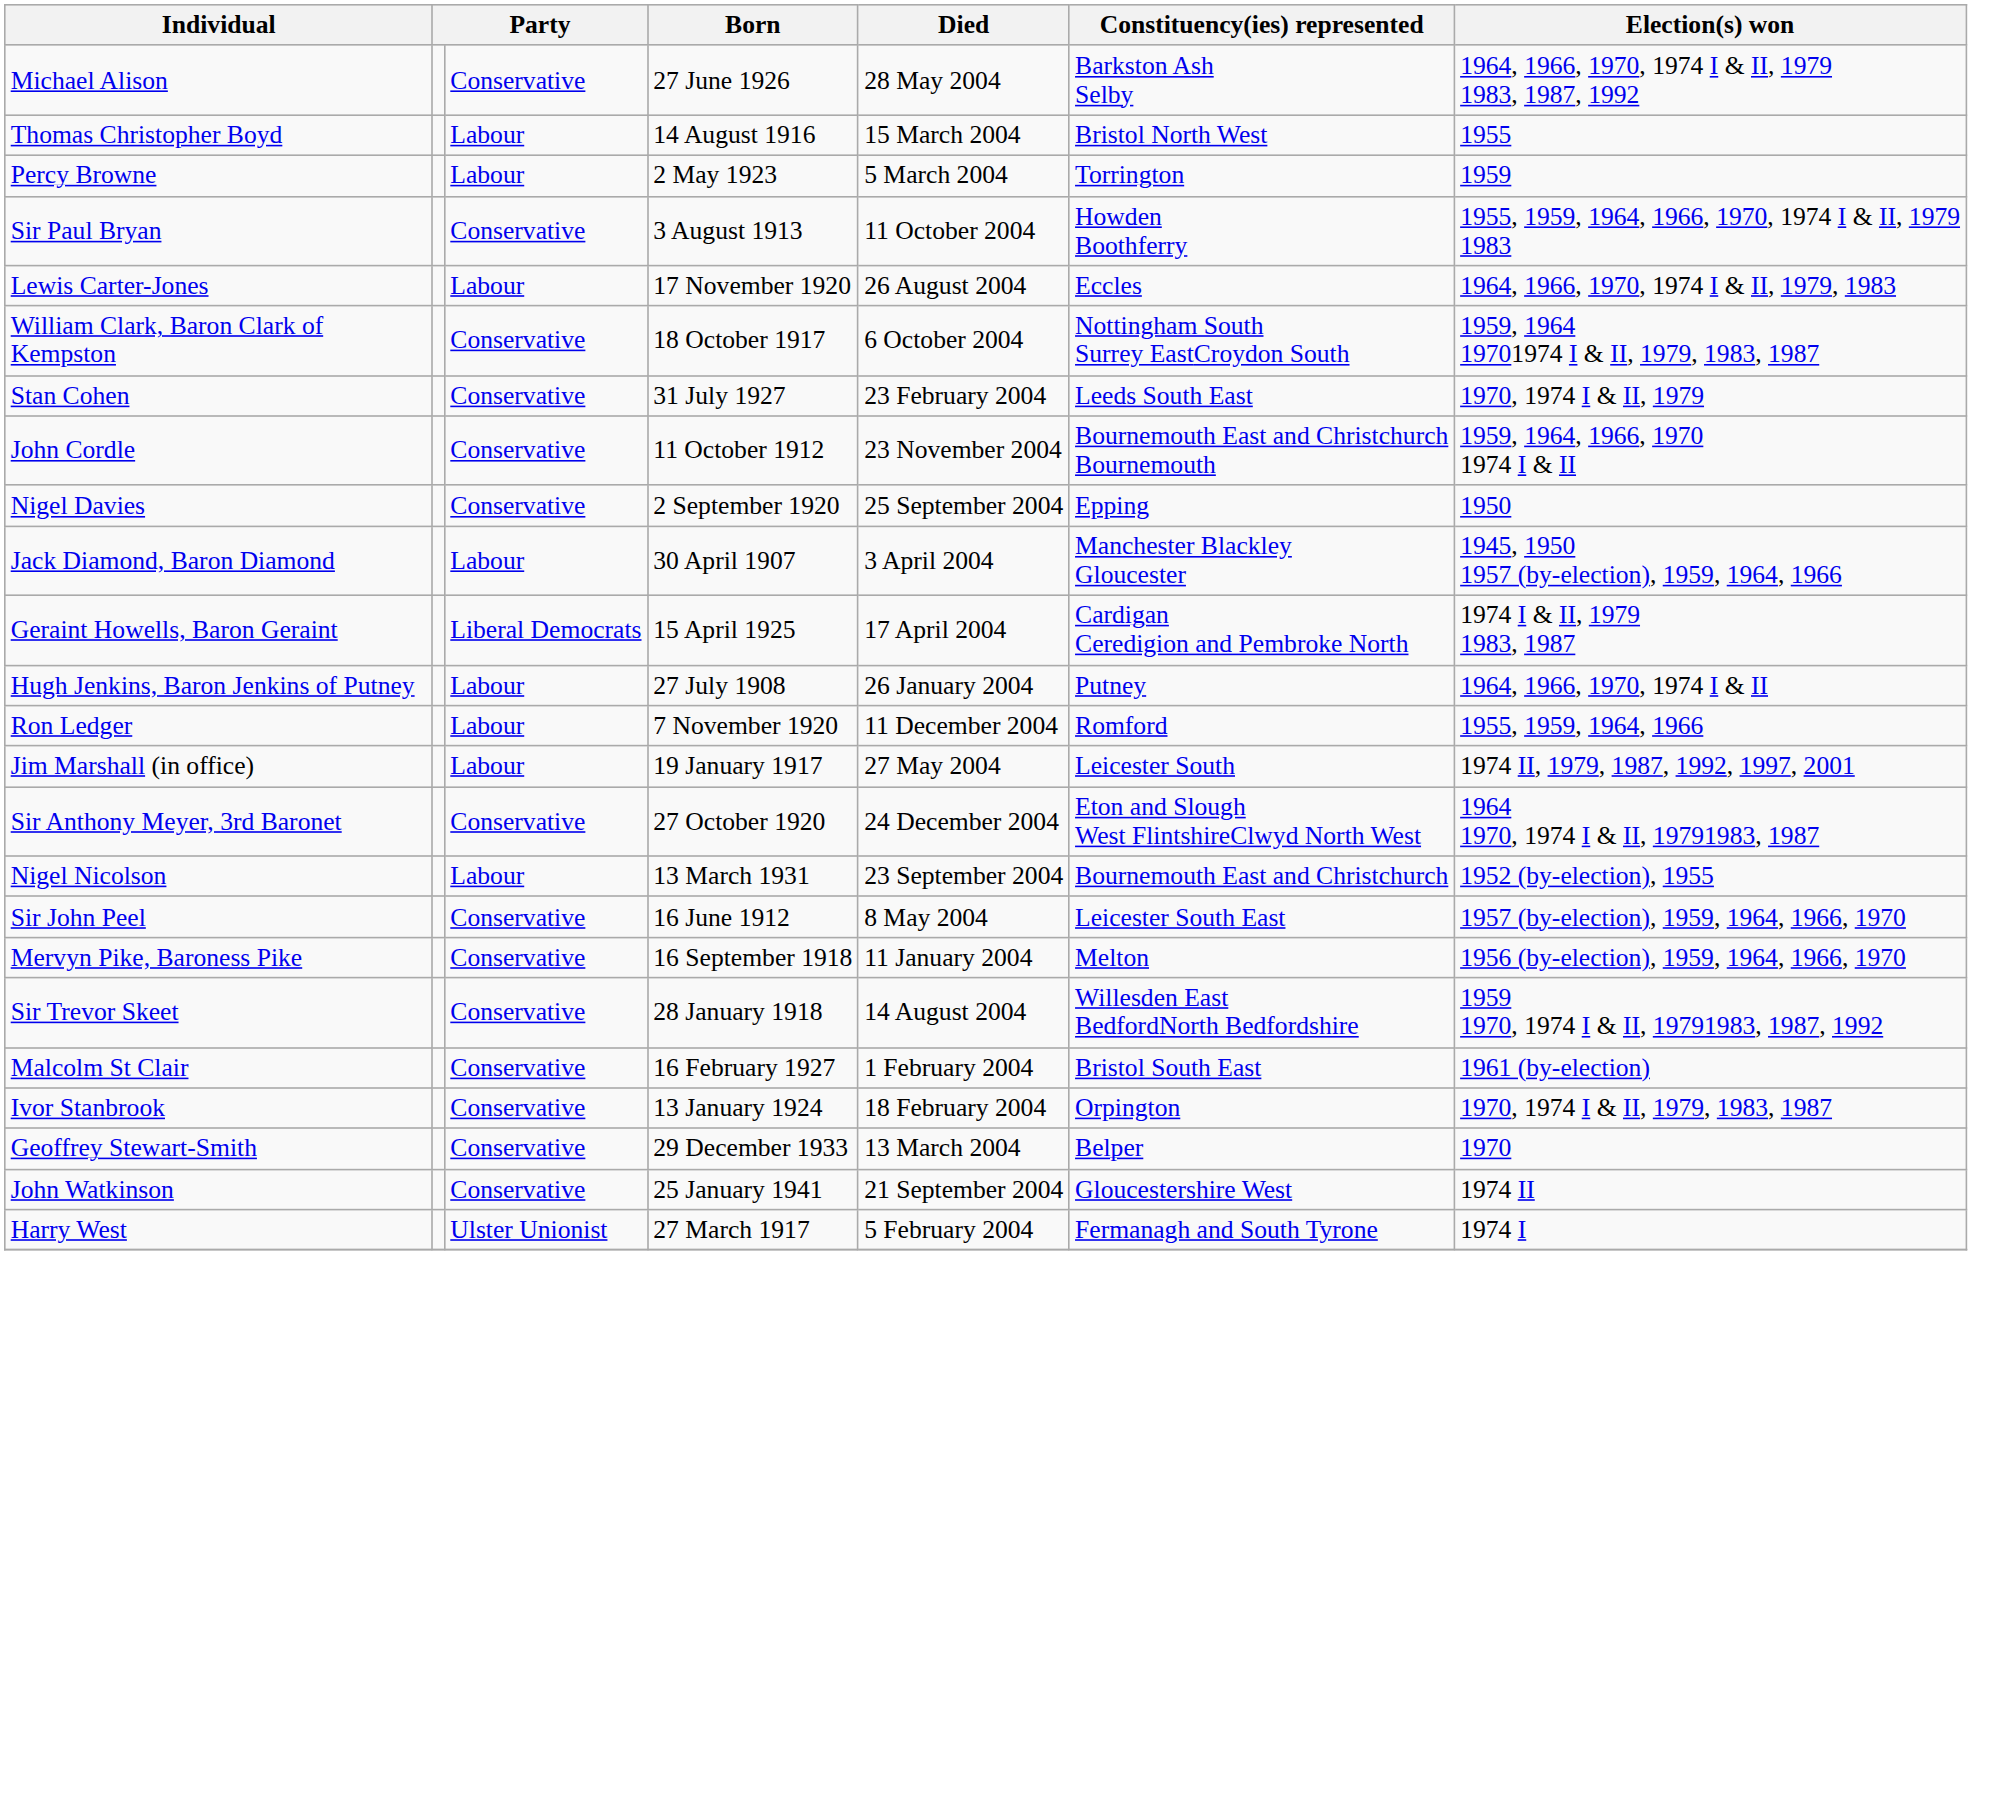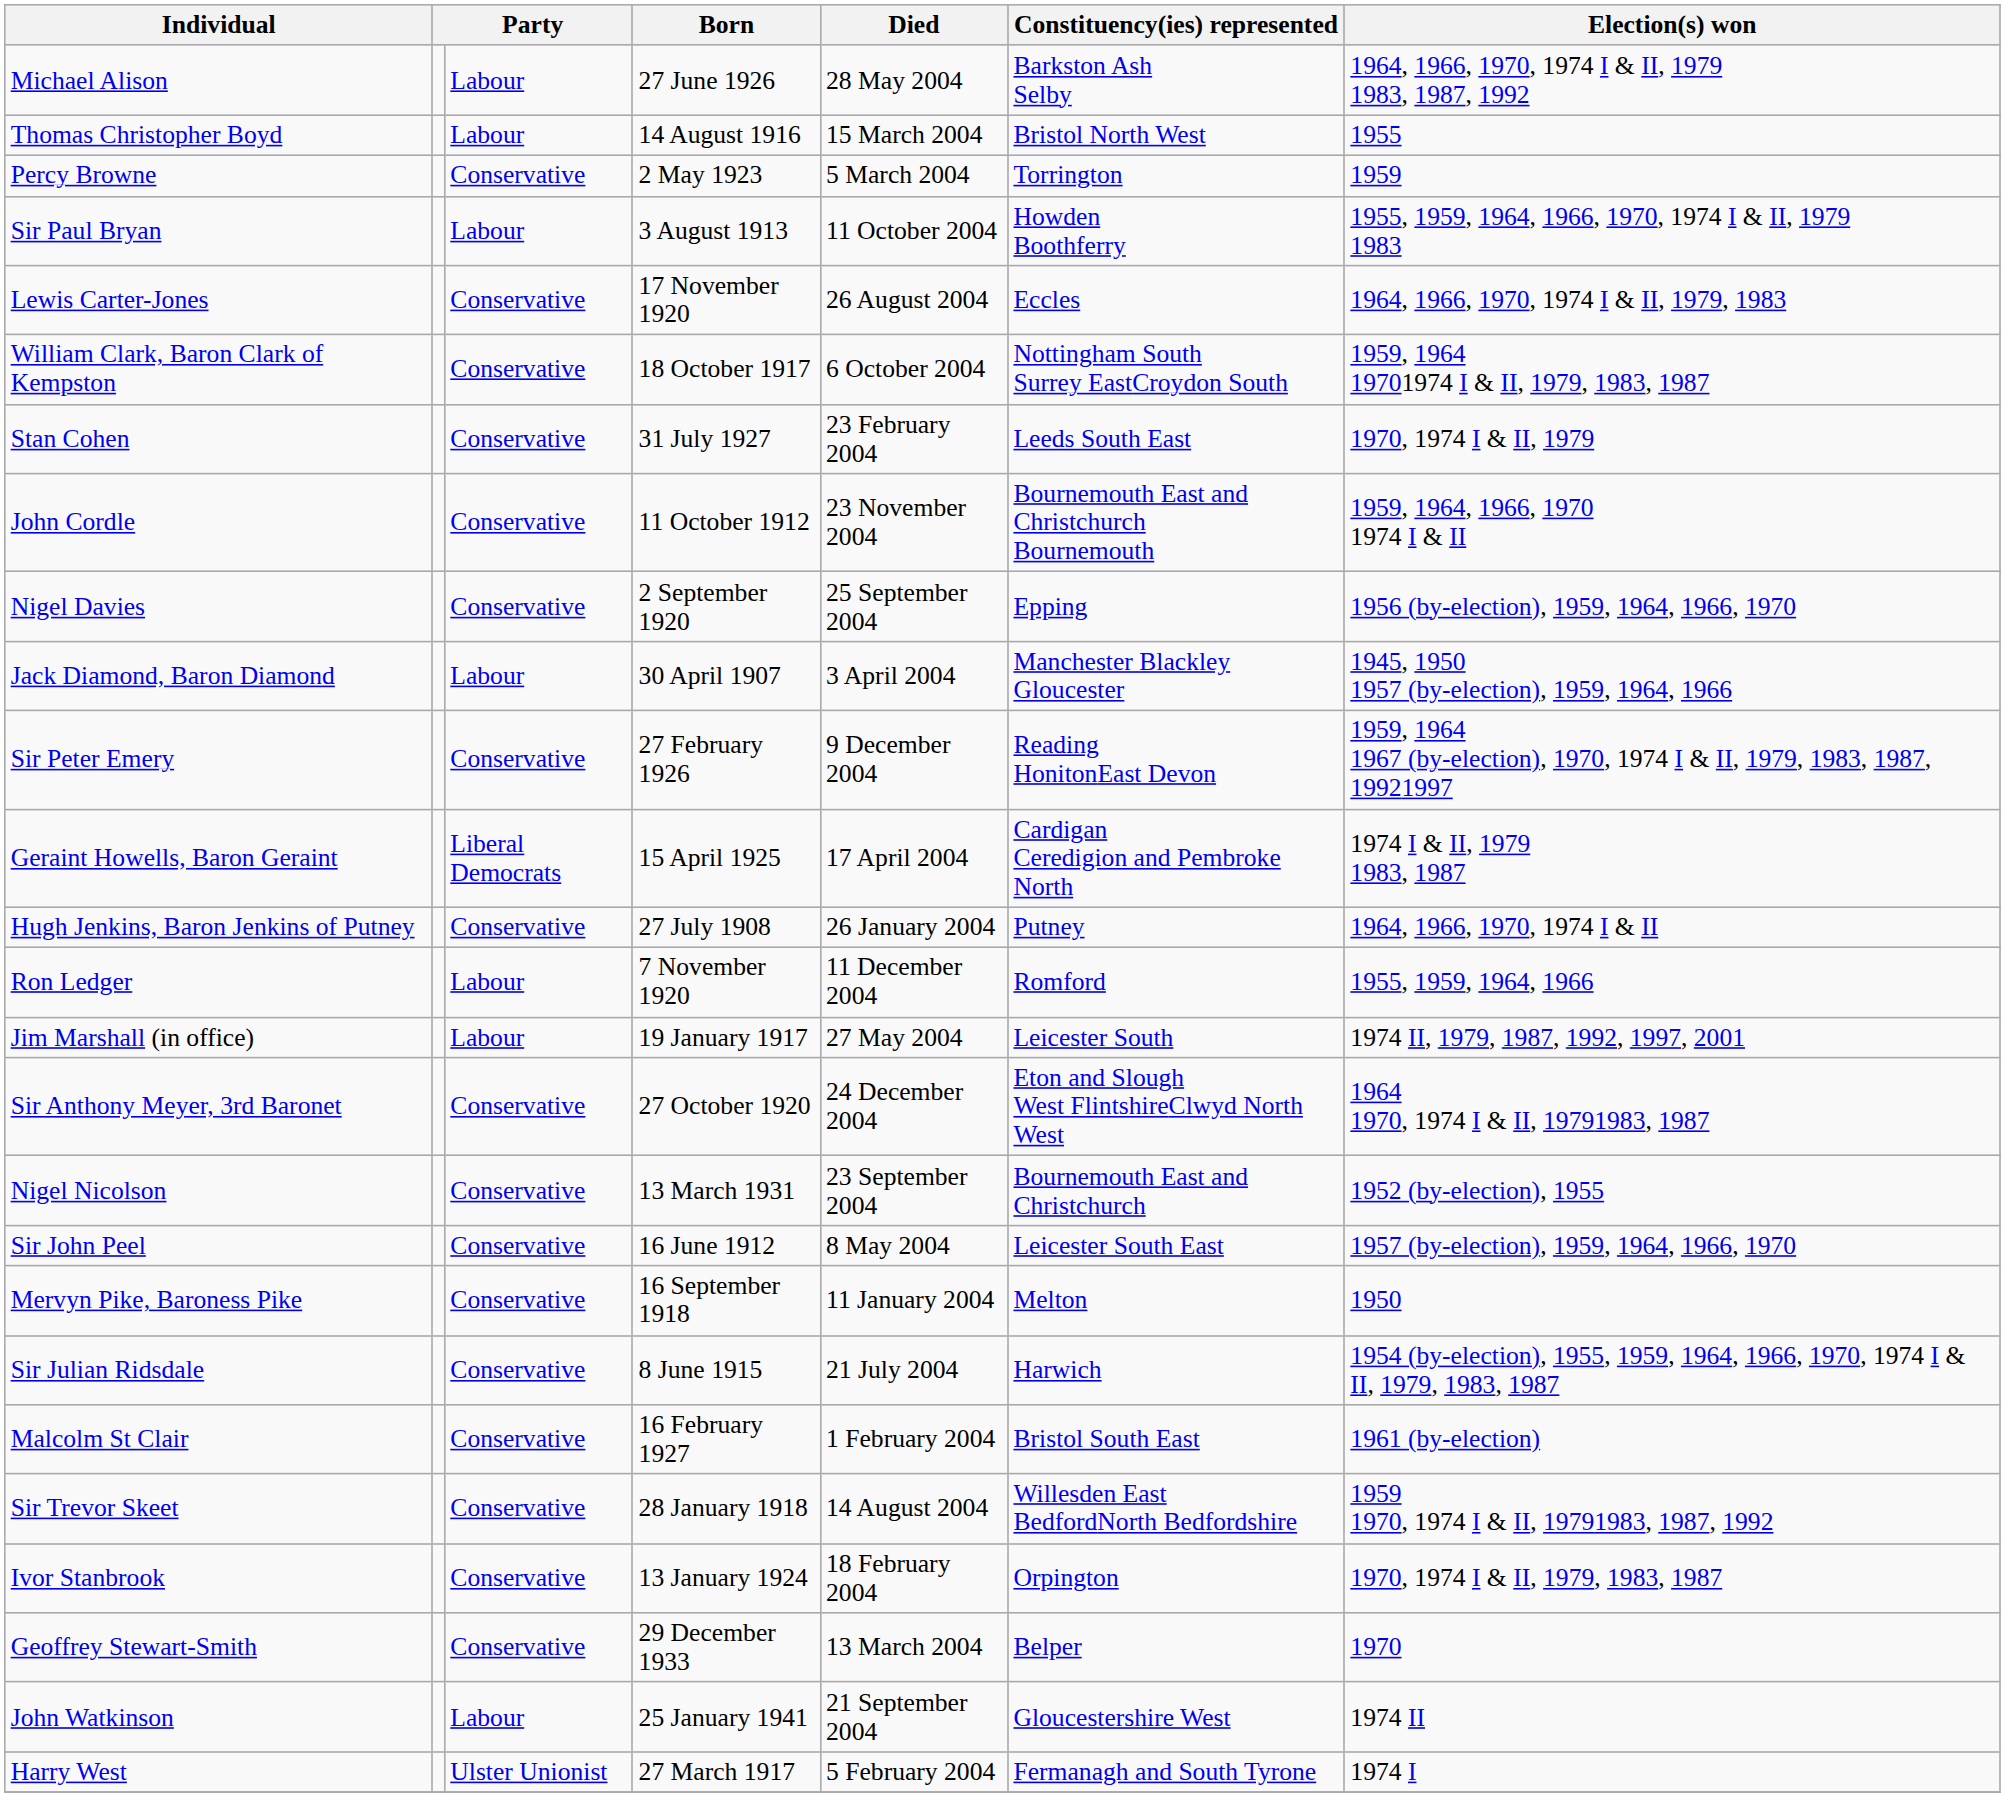(518, 79) Conservative -> (487, 79) Labour
(487, 175) Labour -> (518, 175) Conservative
(518, 230) Conservative -> (487, 230) Labour
(487, 285) Labour -> (518, 299) Conservative
(1486, 505) 1950 -> (1573, 606) 1956 (by-election), 1959, 1964, 1966, 1970
+ row: (92, 759)
(487, 684) Labour -> (518, 927) Conservative
(487, 876) Labour -> (518, 1190) Conservative
(1683, 957) 1956 (by-election), 1959, 1964, 1966, 1970 -> (1376, 1300) 1950
+ row: (107, 1369)
rows swapped: (95, 1012) <-> (100, 1067)
(518, 1188) Conservative -> (487, 1716) Labour
